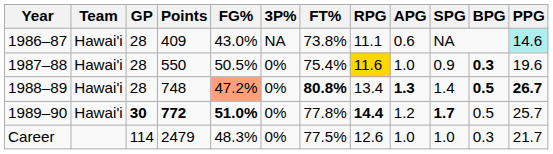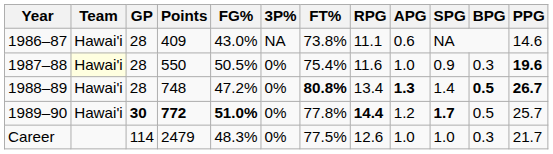(527, 40) paleturquoise background -> (527, 40) no background
(98, 64) no background -> (98, 64) lightyellow background
(368, 64) gold background -> (368, 64) no background
(483, 64) bold -> (483, 64) normal
(527, 64) normal -> (527, 64) bold
(236, 88) lightsalmon background -> (236, 88) no background
